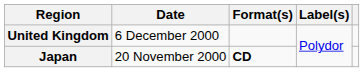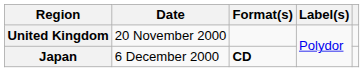(167, 35) 6 December 2000 -> (171, 35) 20 November 2000
(171, 56) 20 November 2000 -> (167, 56) 6 December 2000
